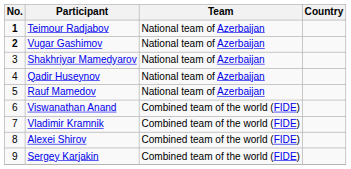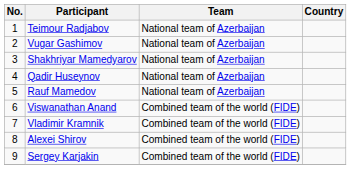(15, 28) bold -> (15, 28) normal
(15, 44) bold -> (15, 44) normal
